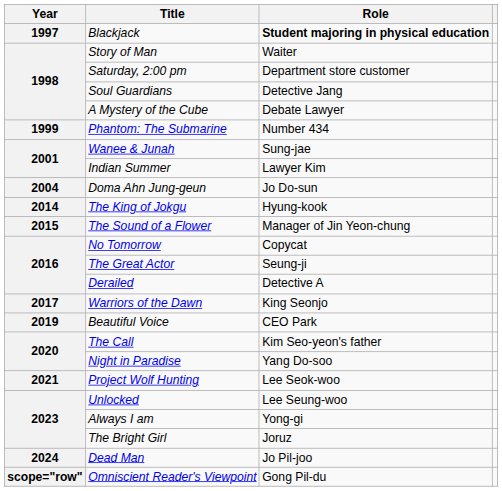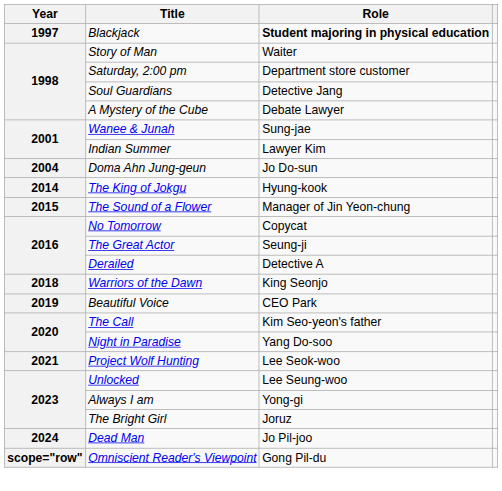- row: (157, 129)
(45, 303) 2017 -> (45, 284) 2018
